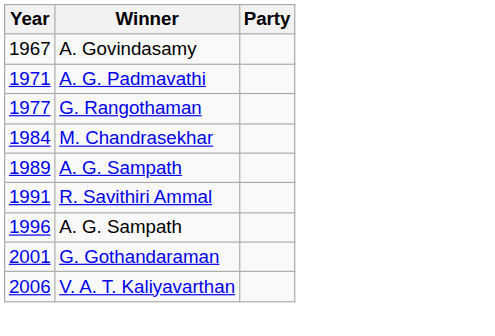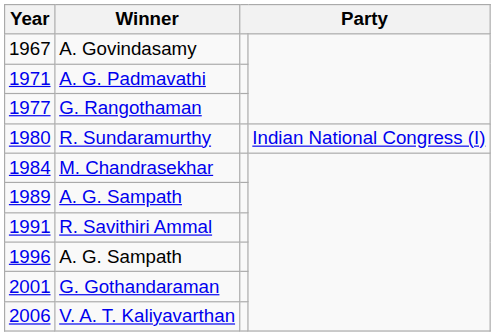+ row: (30, 138)
